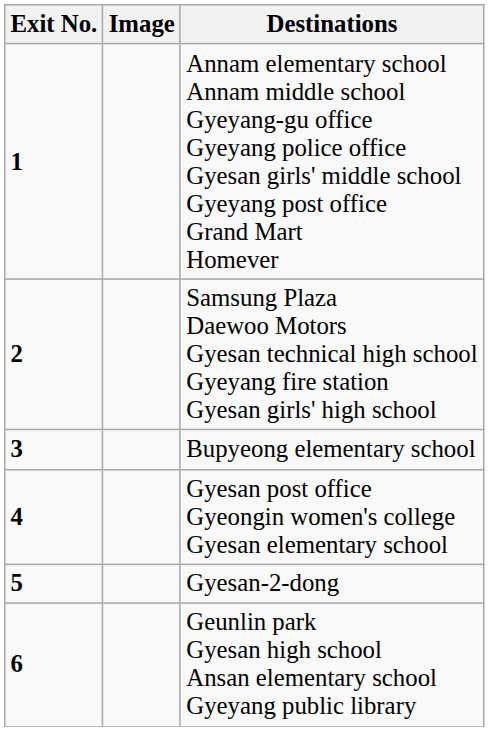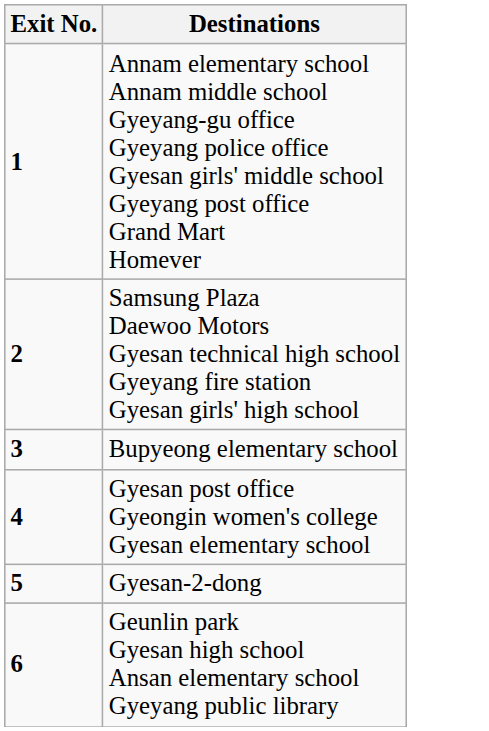- column: (142, 24)
